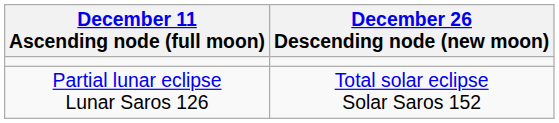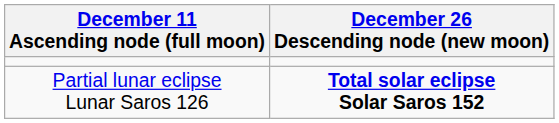(412, 92) normal -> (412, 92) bold
